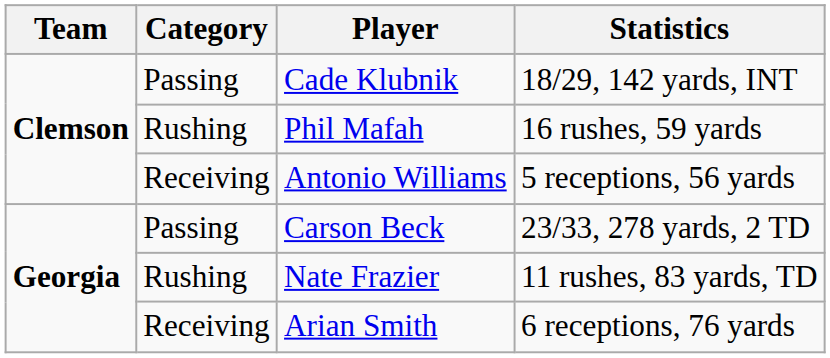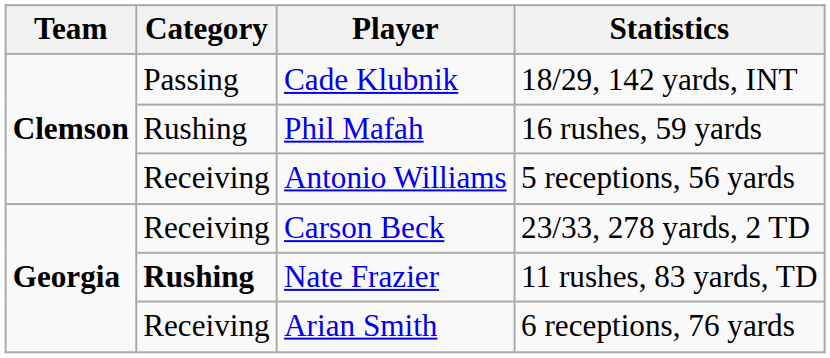(191, 227) Passing -> (206, 227) Receiving
(195, 276) normal -> (199, 276) bold
